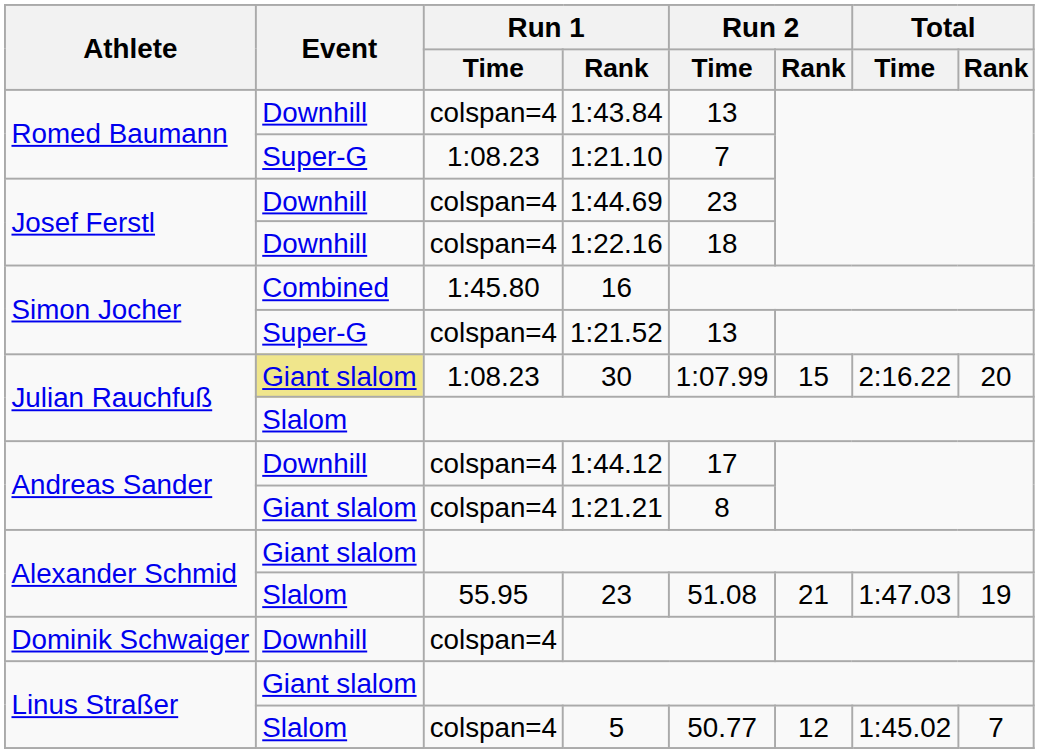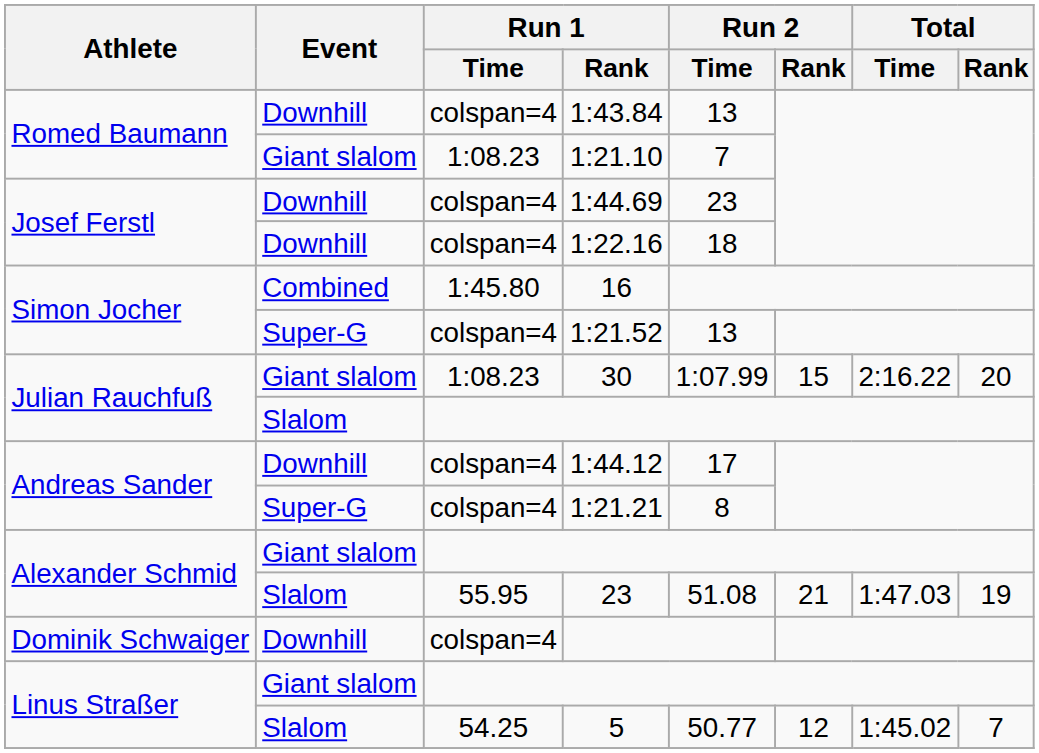(315, 157) Super-G -> (339, 157) Giant slalom
(339, 376) khaki background -> (339, 376) no background
(339, 508) Giant slalom -> (315, 508) Super-G
(493, 727) colspan=4 -> (493, 727) 54.25
